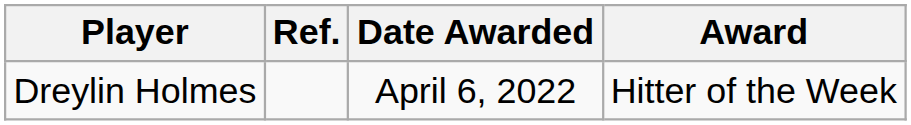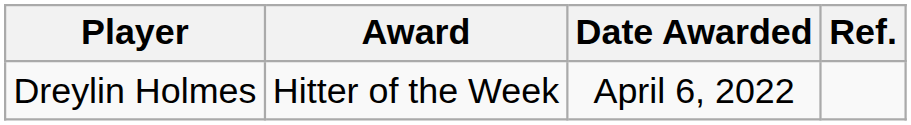columns swapped: (754, 32) <-> (307, 32)
